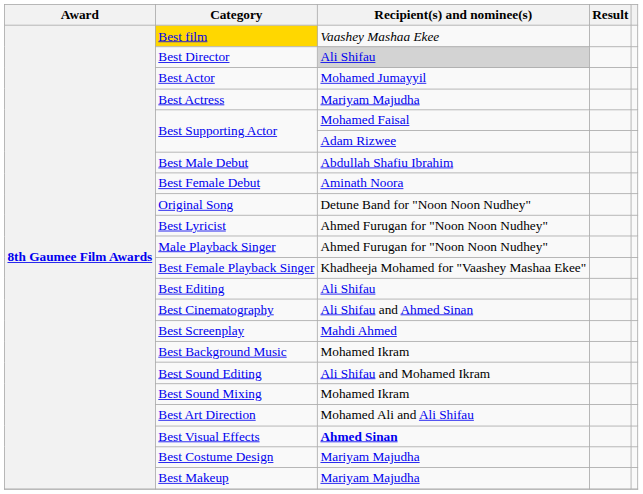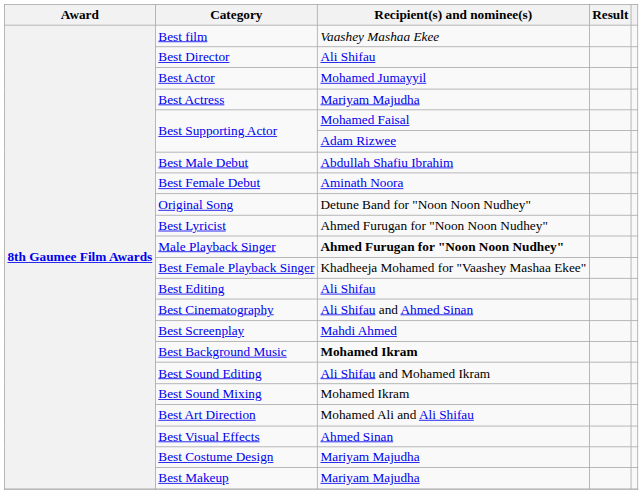(183, 36) gold background -> (183, 36) no background
(348, 57) lightgrey background -> (348, 57) no background
(434, 246) normal -> (442, 246) bold
(365, 352) normal -> (369, 352) bold
(359, 436) bold -> (357, 436) normal
